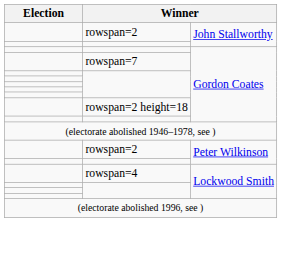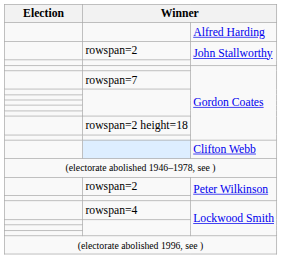+ row: (137, 32)
+ row: (137, 149)
